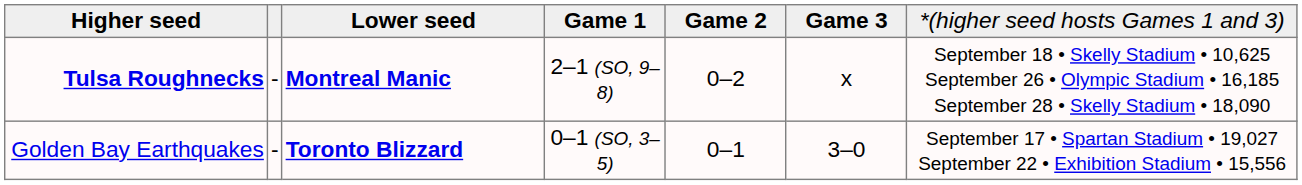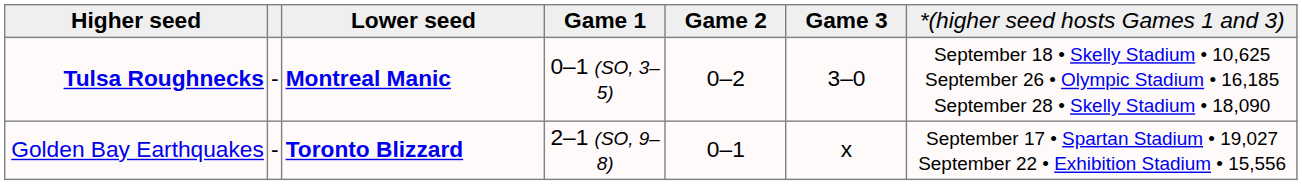(605, 79) 2–1 (SO, 9–8) -> (605, 79) 0–1 (SO, 3–5)
(847, 79) x -> (847, 79) 3–0
(605, 150) 0–1 (SO, 3–5) -> (605, 150) 2–1 (SO, 9–8)
(847, 150) 3–0 -> (847, 150) x
